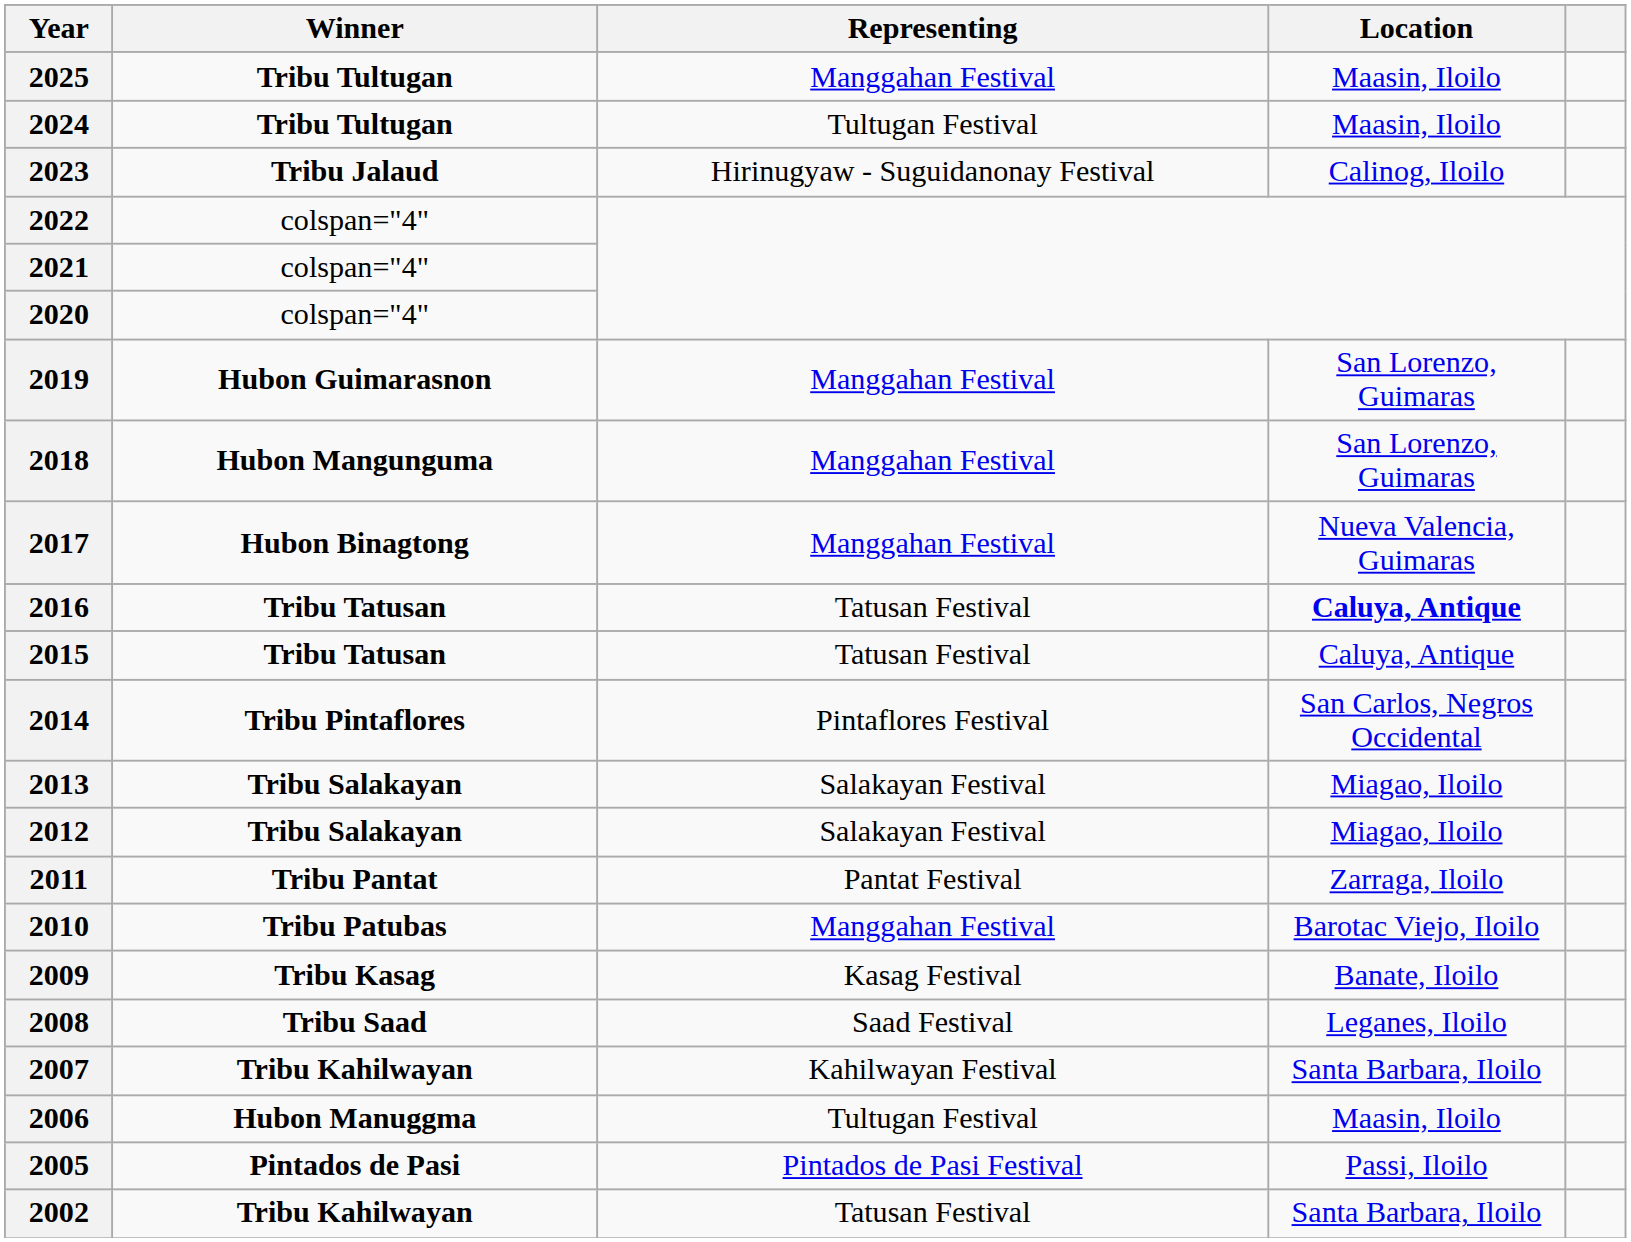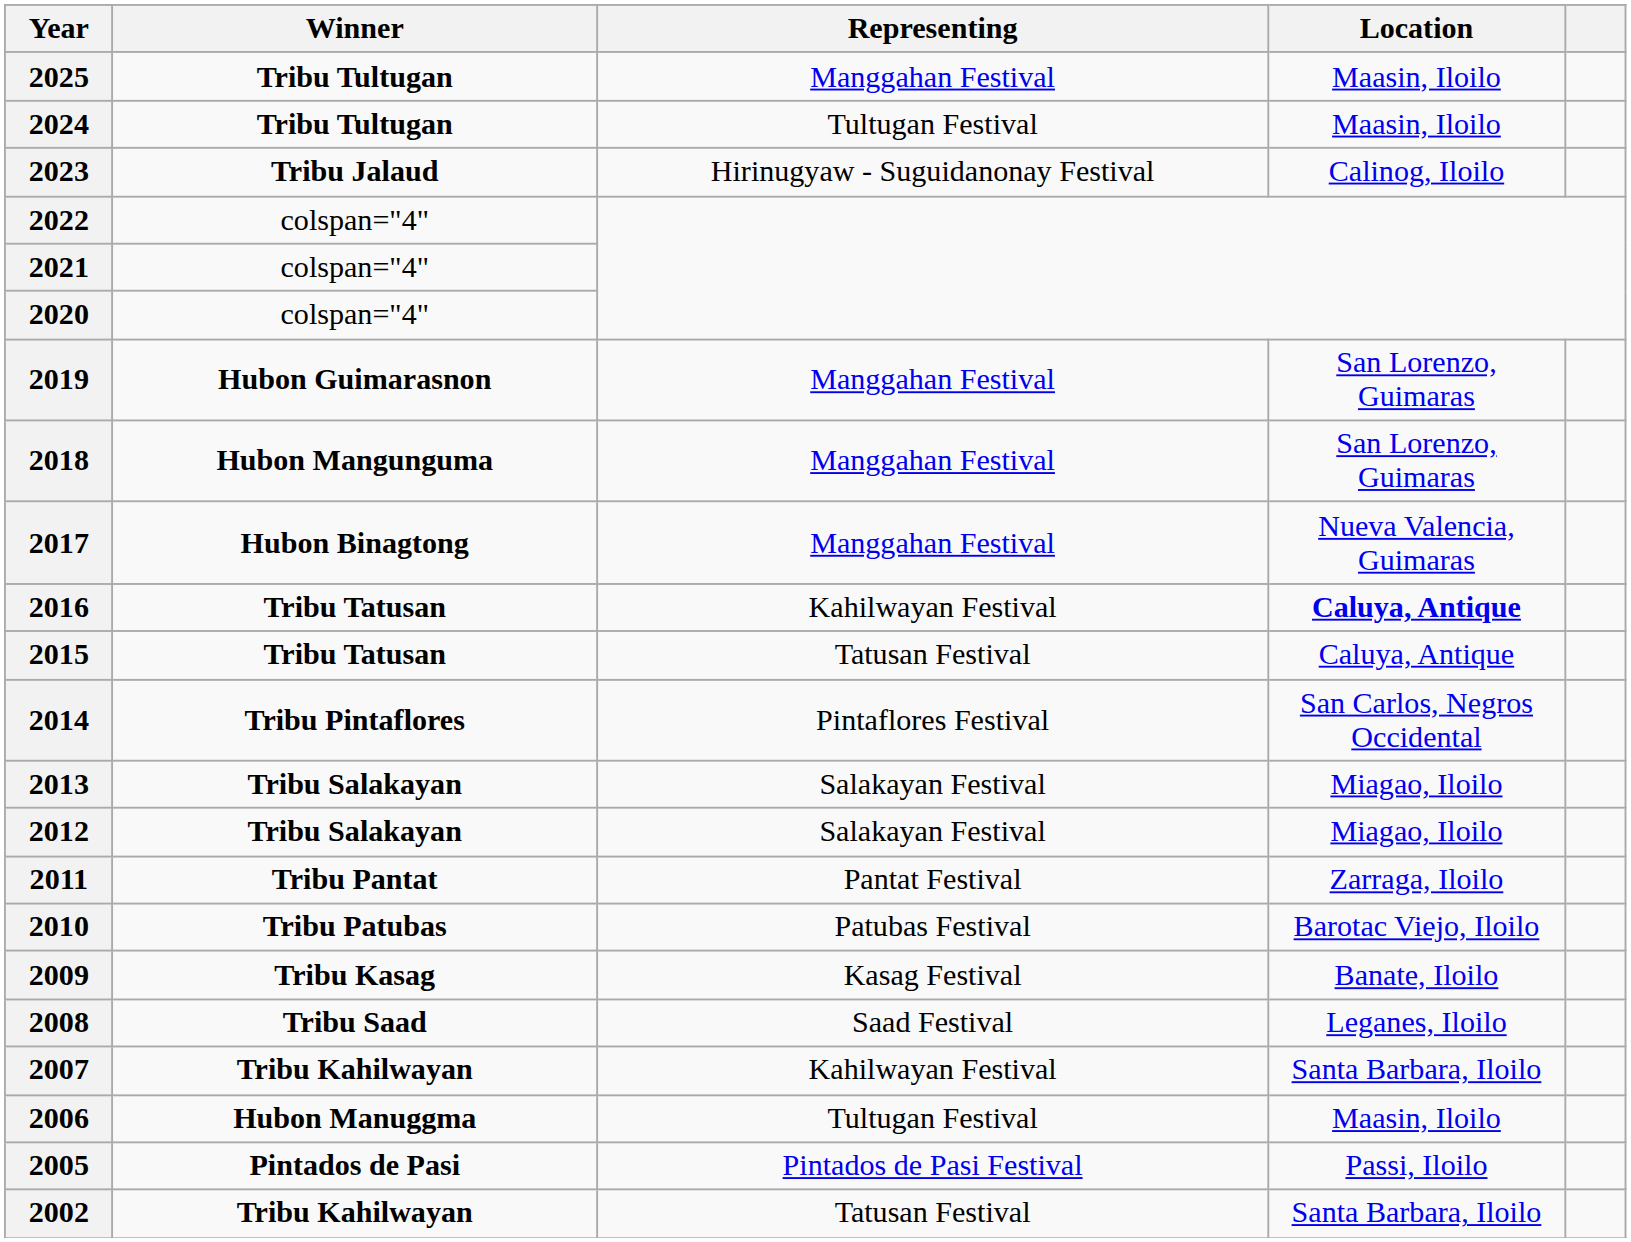(933, 606) Tatusan Festival -> (933, 606) Kahilwayan Festival
(933, 926) Manggahan Festival -> (933, 926) Patubas Festival
